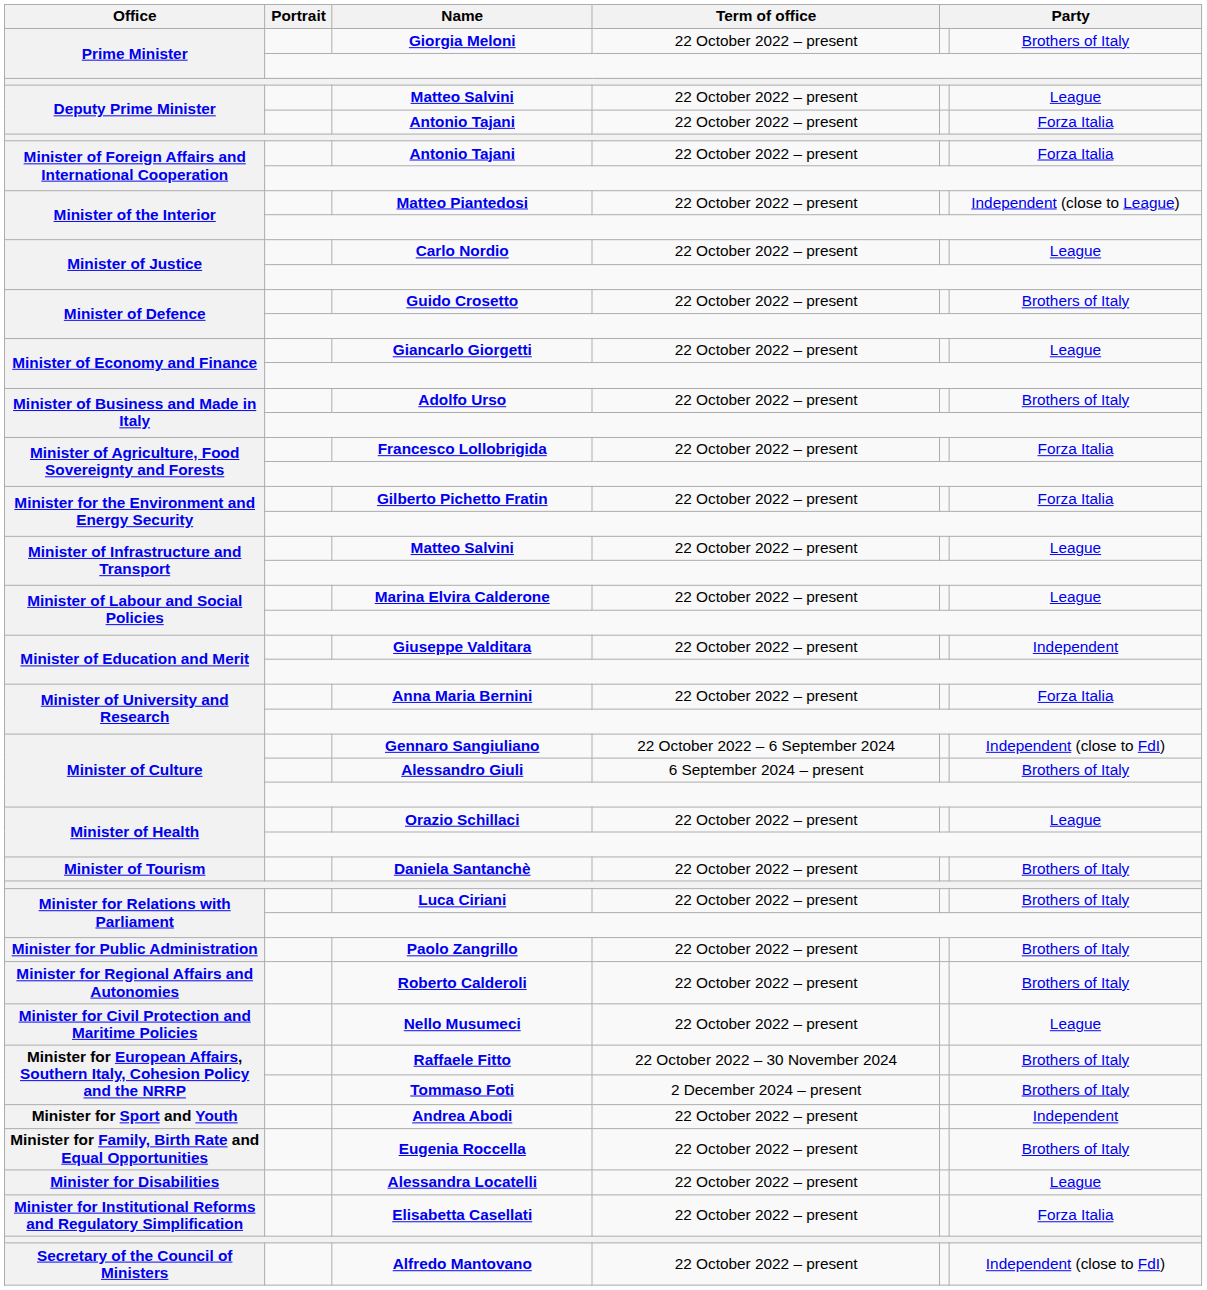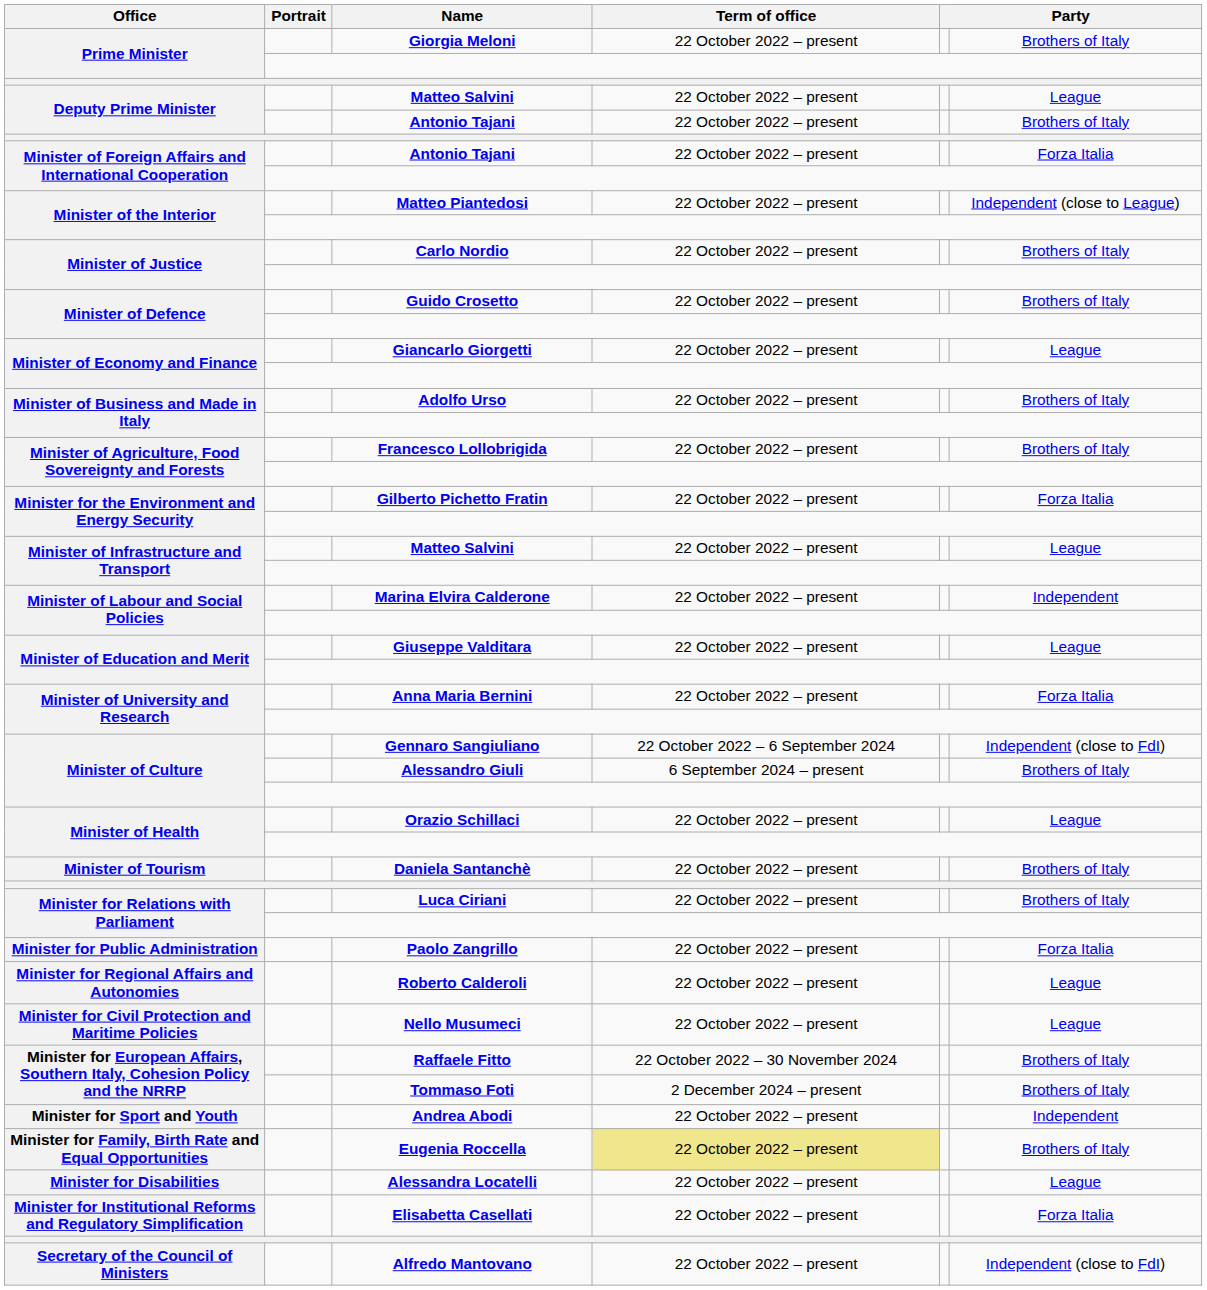(1075, 121) Forza Italia -> (1075, 121) Brothers of Italy
(1075, 252) League -> (1075, 252) Brothers of Italy
(1075, 449) Forza Italia -> (1075, 449) Brothers of Italy
(1075, 597) League -> (1075, 597) Independent
(1075, 647) Independent -> (1075, 647) League
(1075, 949) Brothers of Italy -> (1075, 949) Forza Italia
(1075, 982) Brothers of Italy -> (1075, 982) League
(766, 1149) no background -> (766, 1149) khaki background
